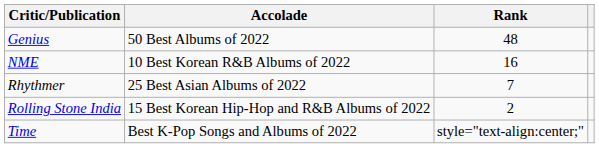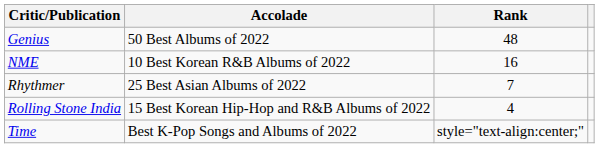(511, 108) 2 -> (511, 108) 4
